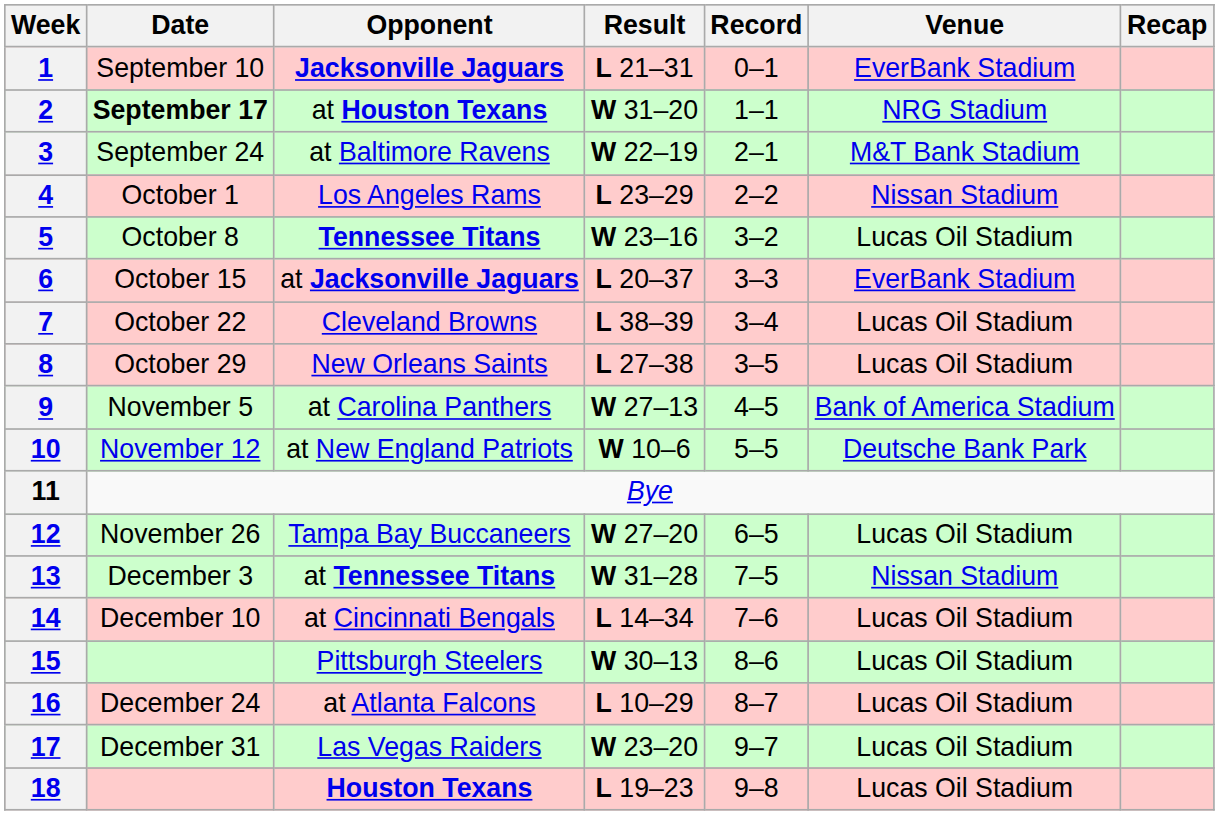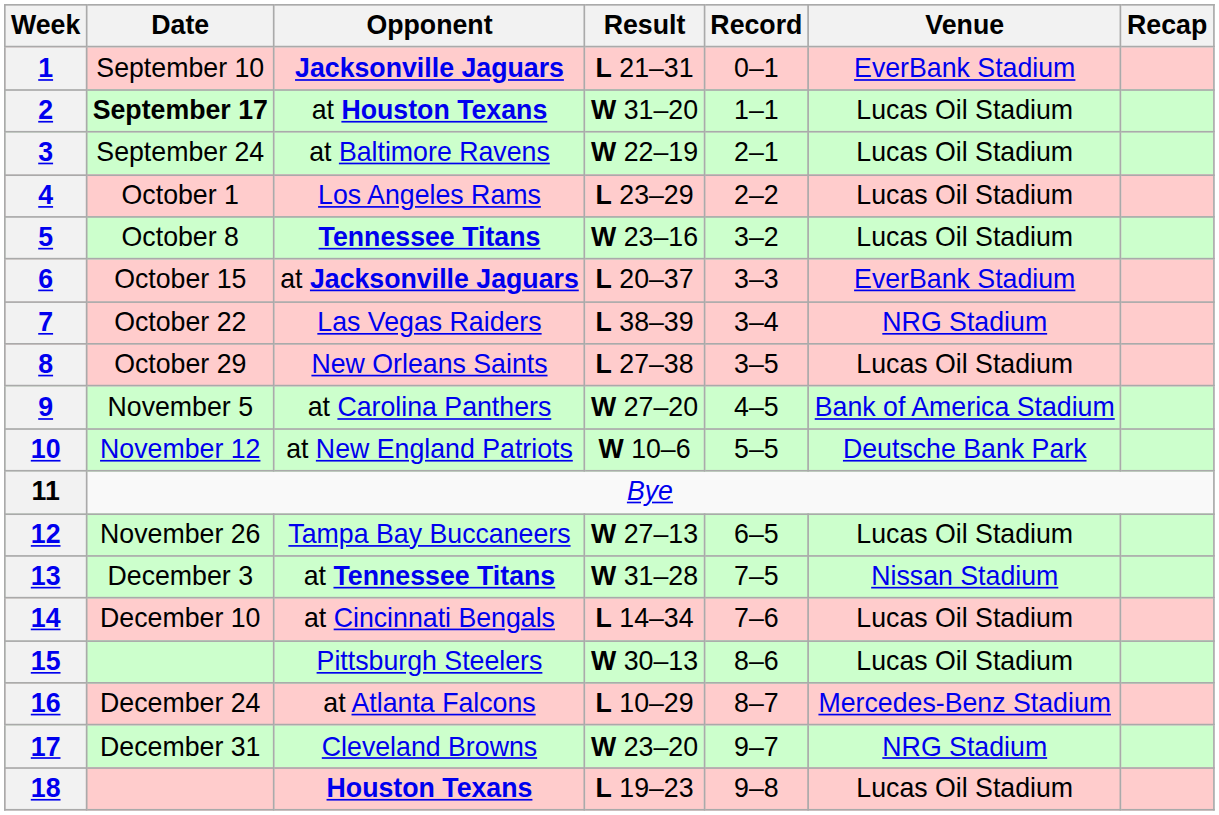(965, 110) NRG Stadium -> (965, 110) Lucas Oil Stadium
(965, 152) M&T Bank Stadium -> (965, 152) Lucas Oil Stadium
(965, 195) Nissan Stadium -> (965, 195) Lucas Oil Stadium
(429, 322) Cleveland Browns -> (429, 322) Las Vegas Raiders
(965, 322) Lucas Oil Stadium -> (965, 322) NRG Stadium
(645, 407) W 27–13 -> (645, 407) W 27–20
(645, 534) W 27–20 -> (645, 534) W 27–13
(965, 703) Lucas Oil Stadium -> (965, 703) Mercedes-Benz Stadium
(429, 746) Las Vegas Raiders -> (429, 746) Cleveland Browns
(965, 746) Lucas Oil Stadium -> (965, 746) NRG Stadium
